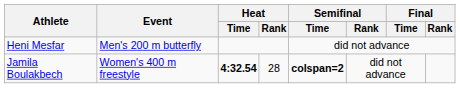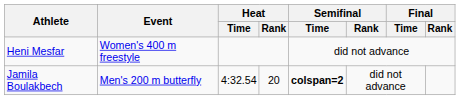(150, 46) Men's 200 m butterfly -> (138, 52) Women's 400 m freestyle
(138, 69) Women's 400 m freestyle -> (151, 80) Men's 200 m butterfly
(239, 69) bold -> (239, 80) normal
(274, 69) 28 -> (274, 80) 20
